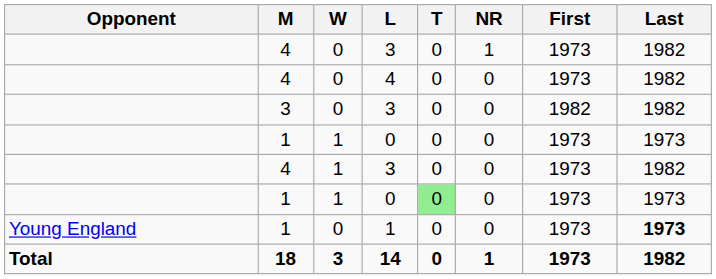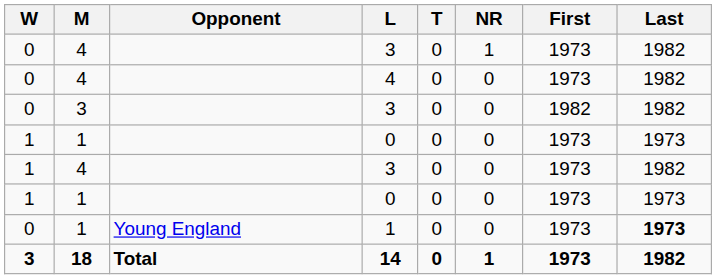columns swapped: (131, 19) <-> (338, 19)
(437, 199) lightgreen background -> (437, 199) no background
